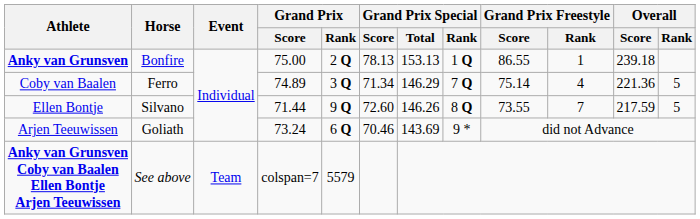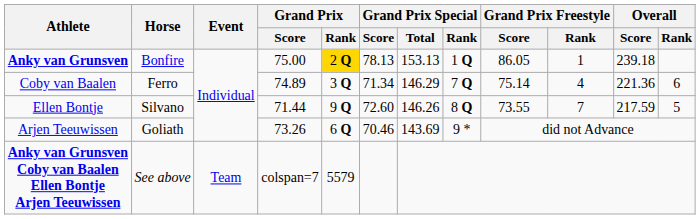(341, 61) no background -> (341, 61) gold background
(514, 61) 86.55 -> (514, 61) 86.05
(677, 84) 5 -> (677, 84) 6
(290, 130) 73.24 -> (290, 130) 73.26
